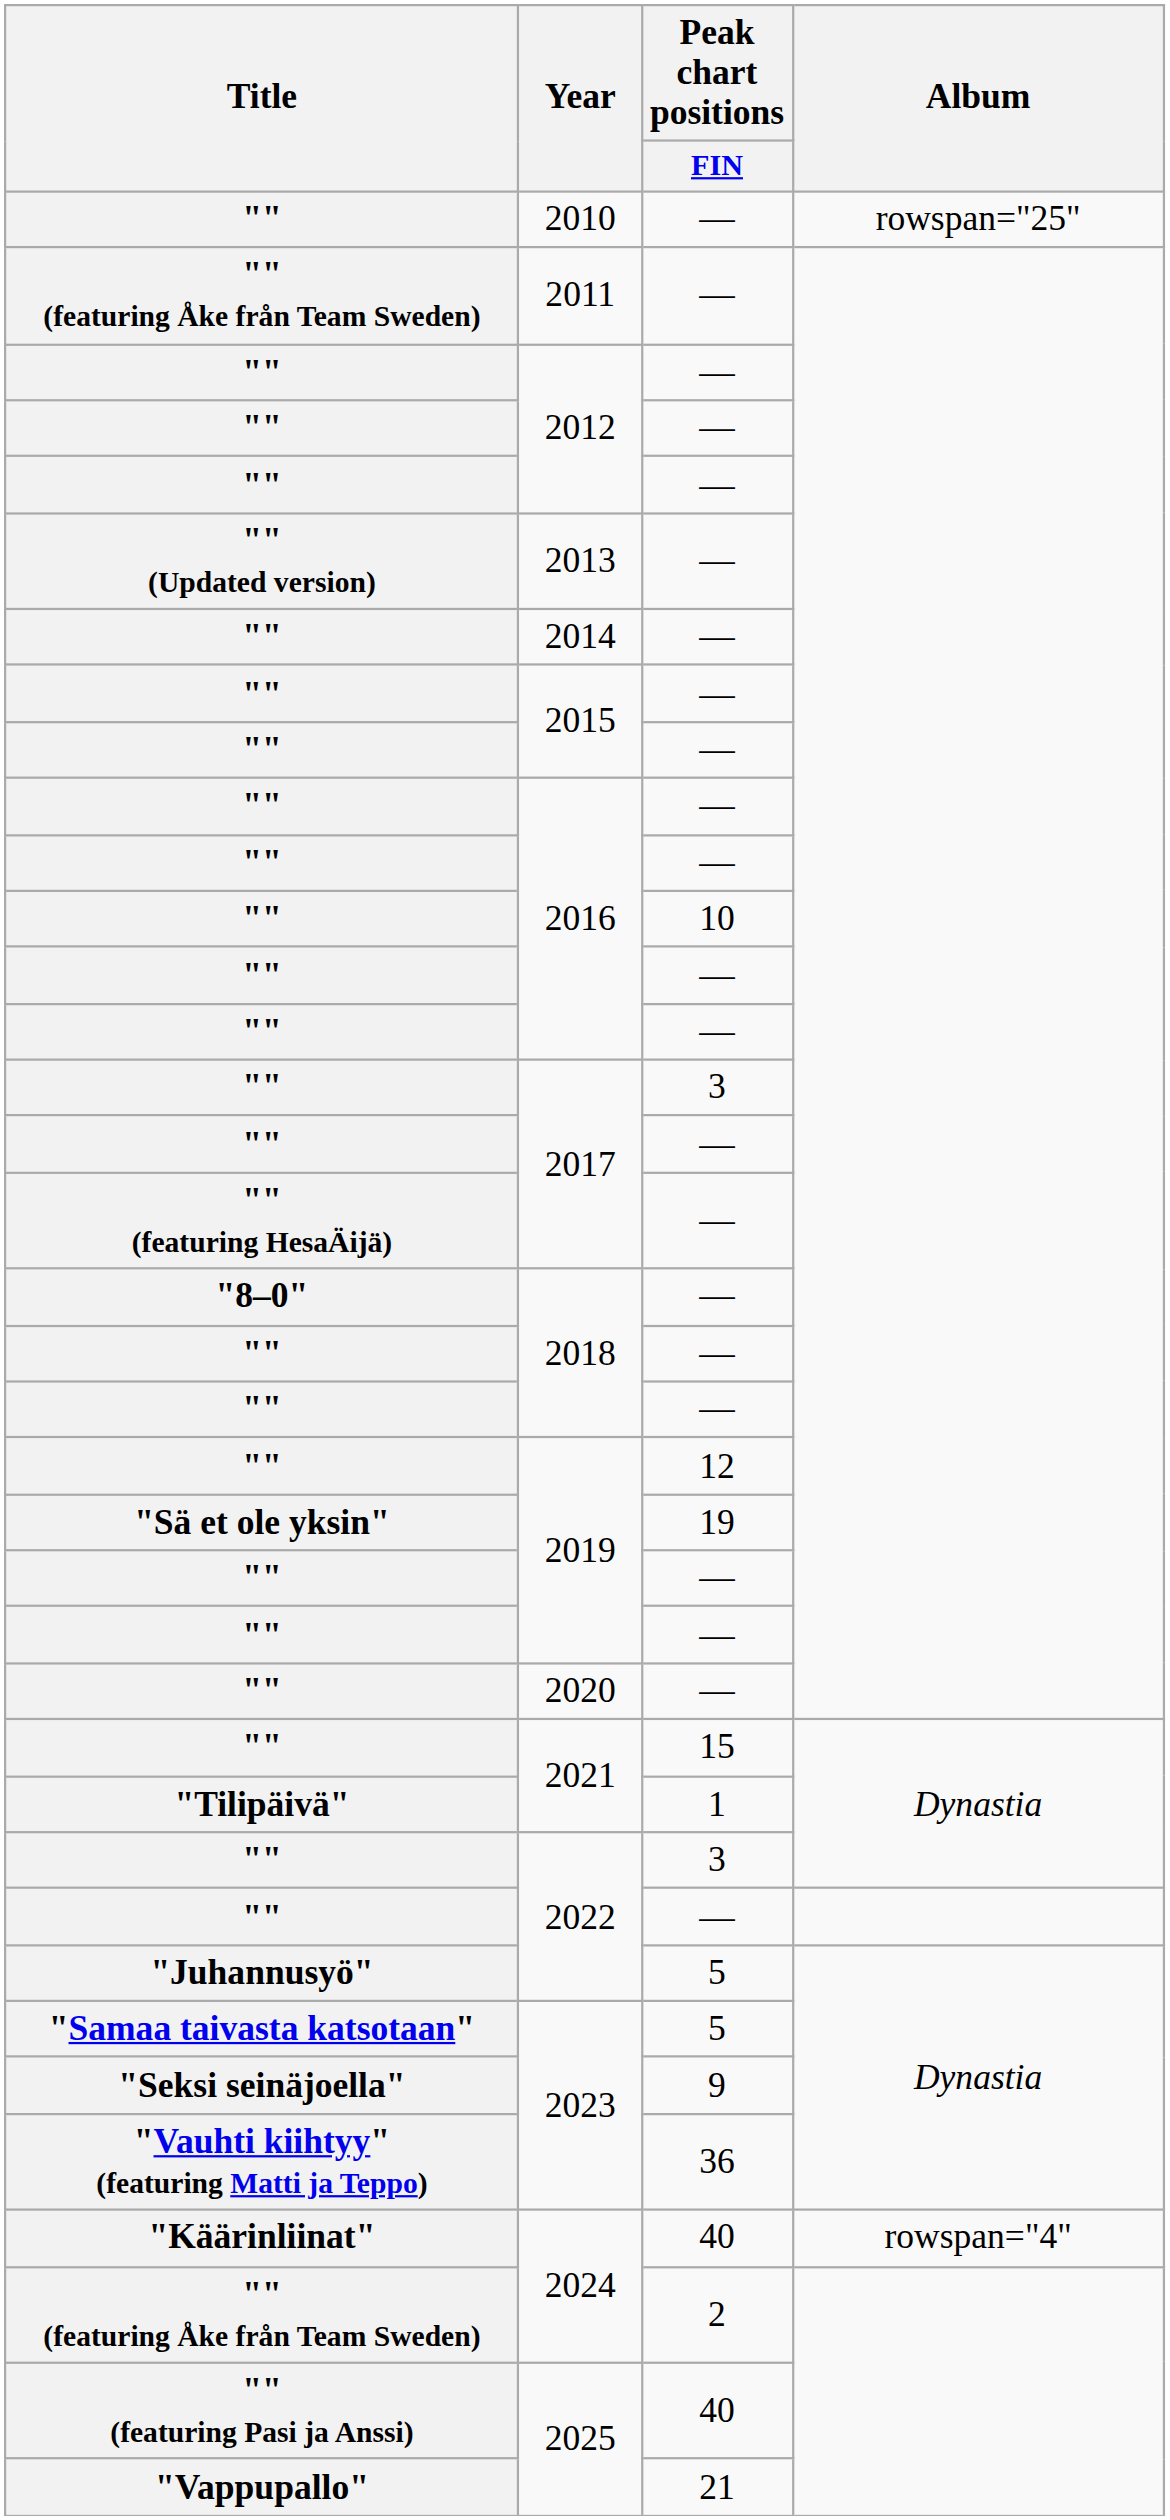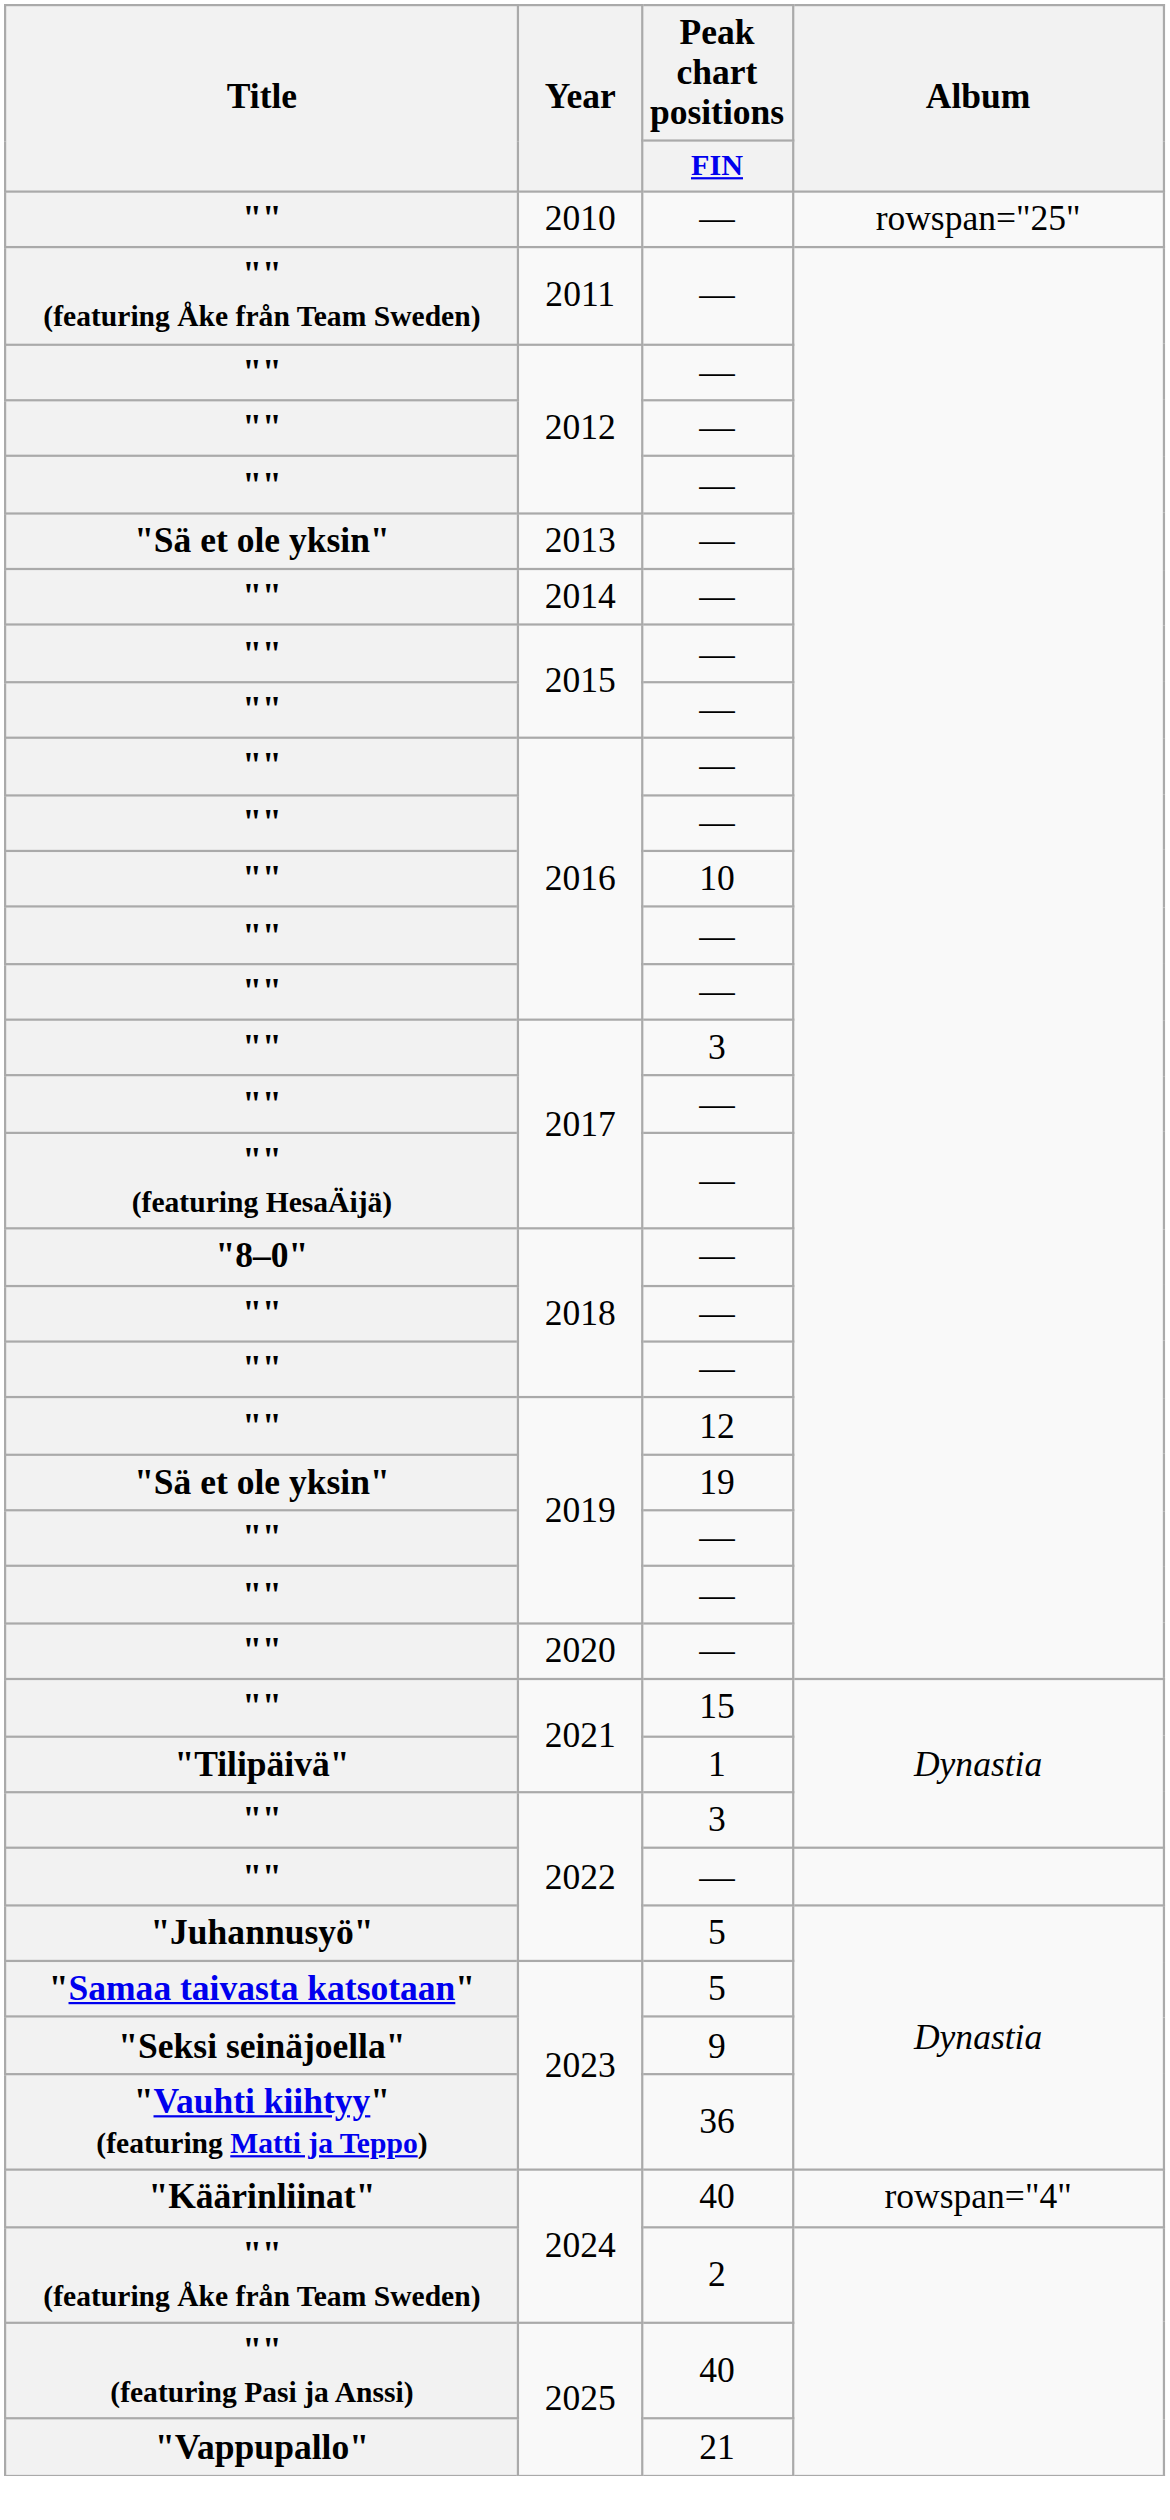(262, 560) "" (Updated version) -> (262, 540) "Sä et ole yksin"
